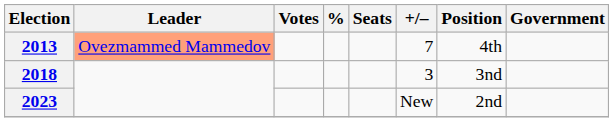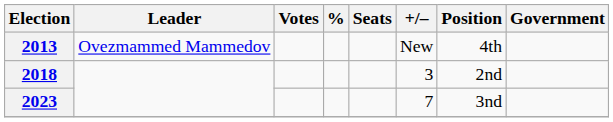(174, 46) lightsalmon background -> (174, 46) no background
(429, 46) 7 -> (417, 46) New
(489, 74) 3nd -> (489, 74) 2nd
(417, 102) New -> (429, 102) 7
(489, 102) 2nd -> (489, 102) 3nd
